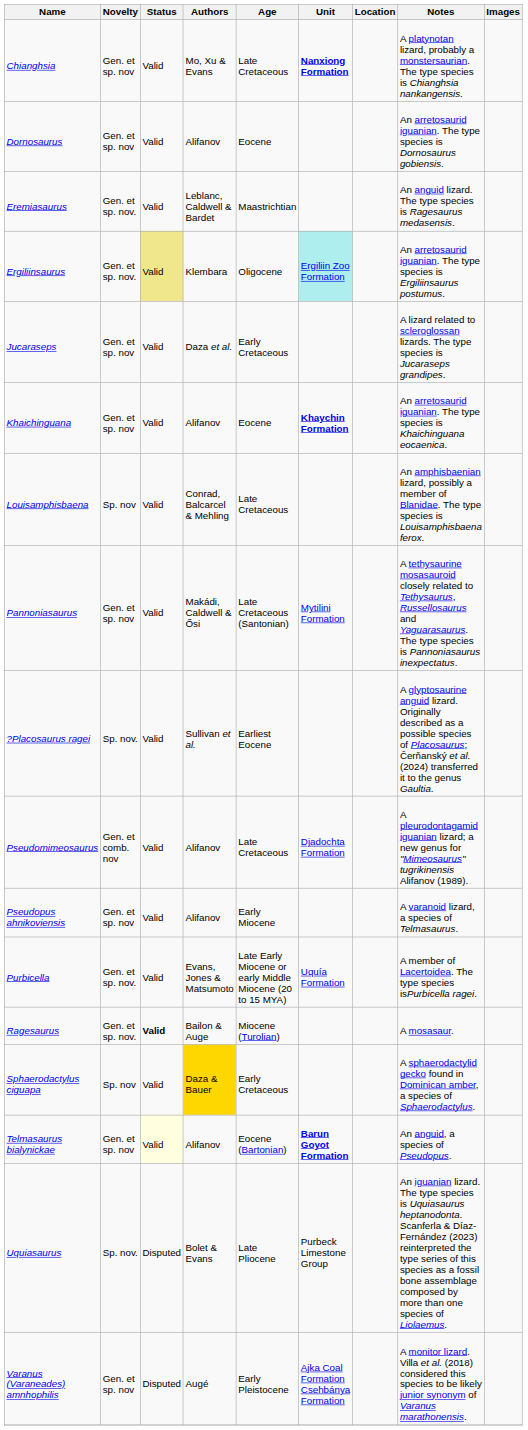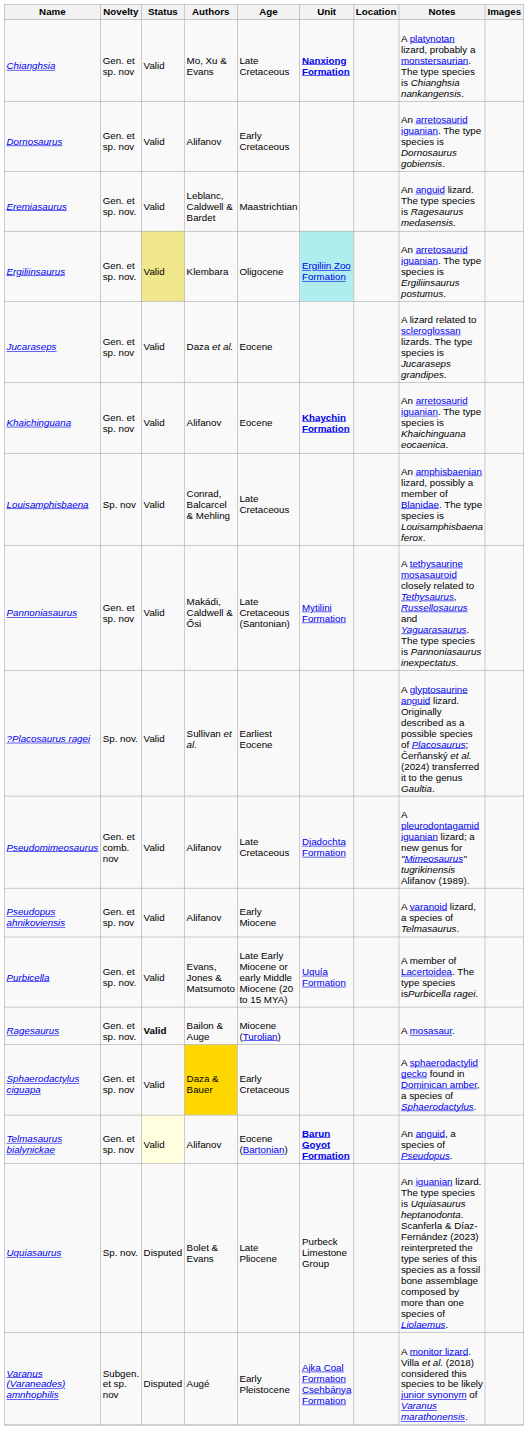(255, 142) Eocene -> (264, 142) Early Cretaceous
(263, 347) Early Cretaceous -> (256, 347) Eocene
(119, 1085) Sp. nov -> (119, 1085) Gen. et sp. nov
(119, 1384) Gen. et sp. nov -> (121, 1384) Subgen. et sp. nov
